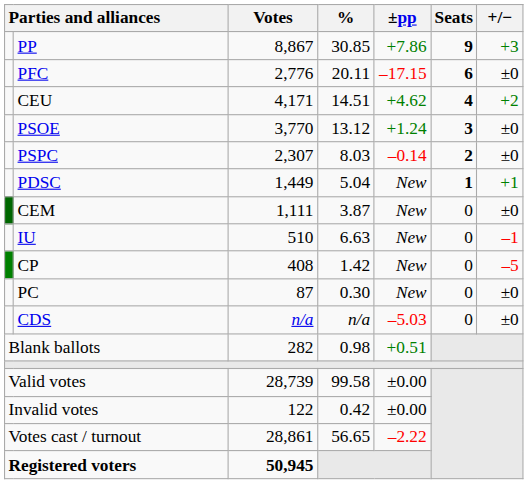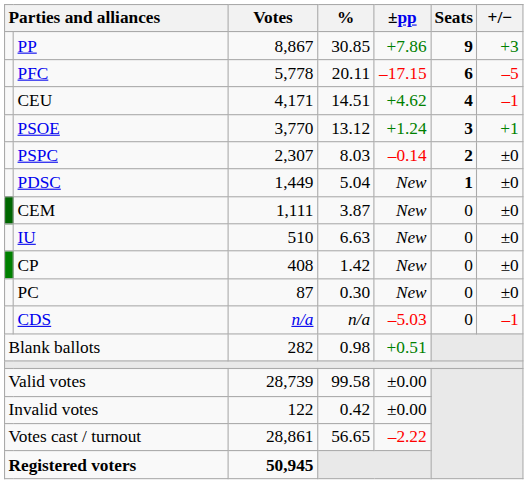(294, 73) 2,776 -> (294, 73) 5,778
(510, 73) ±0 -> (510, 73) –5
(510, 100) +2 -> (510, 100) –1
(510, 127) ±0 -> (510, 127) +1
(510, 182) +1 -> (510, 182) ±0
(510, 237) –1 -> (510, 237) ±0
(510, 264) –5 -> (510, 264) ±0
(510, 319) ±0 -> (510, 319) –1
